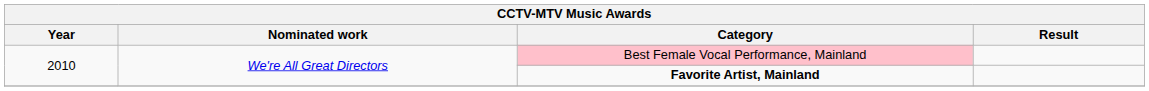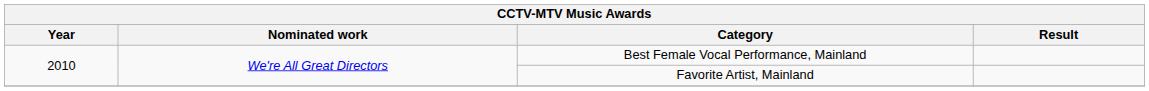(745, 55) pink background -> (745, 55) no background
(745, 75) bold -> (745, 75) normal
